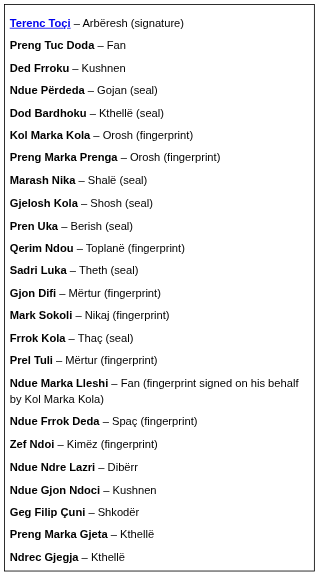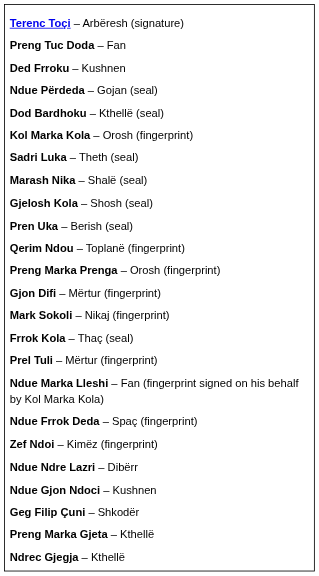(115, 158) Preng Marka Prenga – Orosh (fingerprint) -> (74, 158) Sadri Luka – Theth (seal)
(74, 270) Sadri Luka – Theth (seal) -> (115, 270) Preng Marka Prenga – Orosh (fingerprint)
